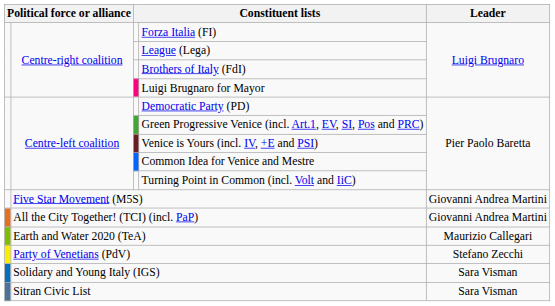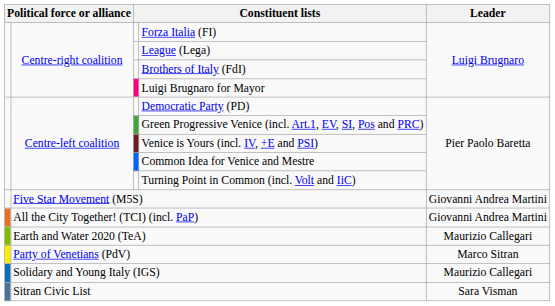(488, 254) Stefano Zecchi -> (488, 254) Marco Sitran
(488, 273) Sara Visman -> (488, 273) Maurizio Callegari
